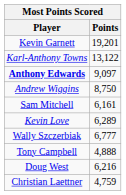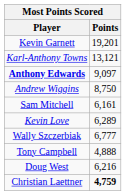(105, 58) 13,122 -> (105, 58) 13,121
(105, 182) normal -> (105, 182) bold
